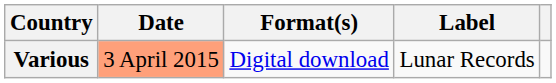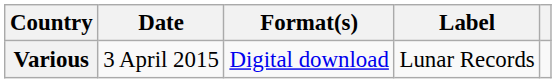(161, 58) lightsalmon background -> (161, 58) no background
